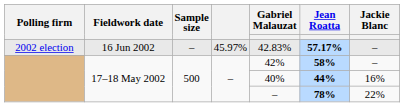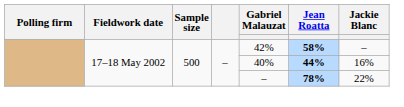- row: (44, 48)
